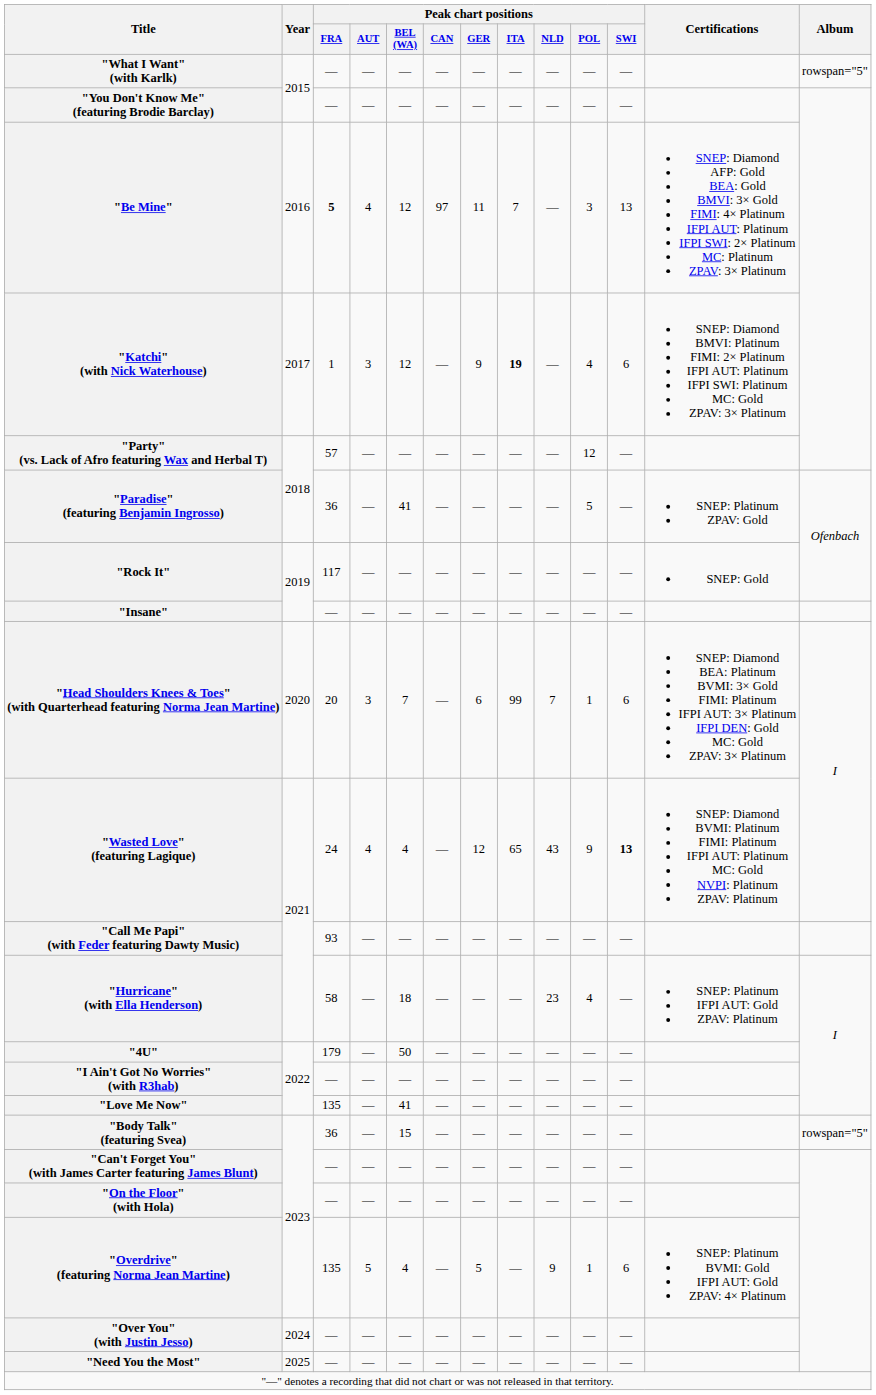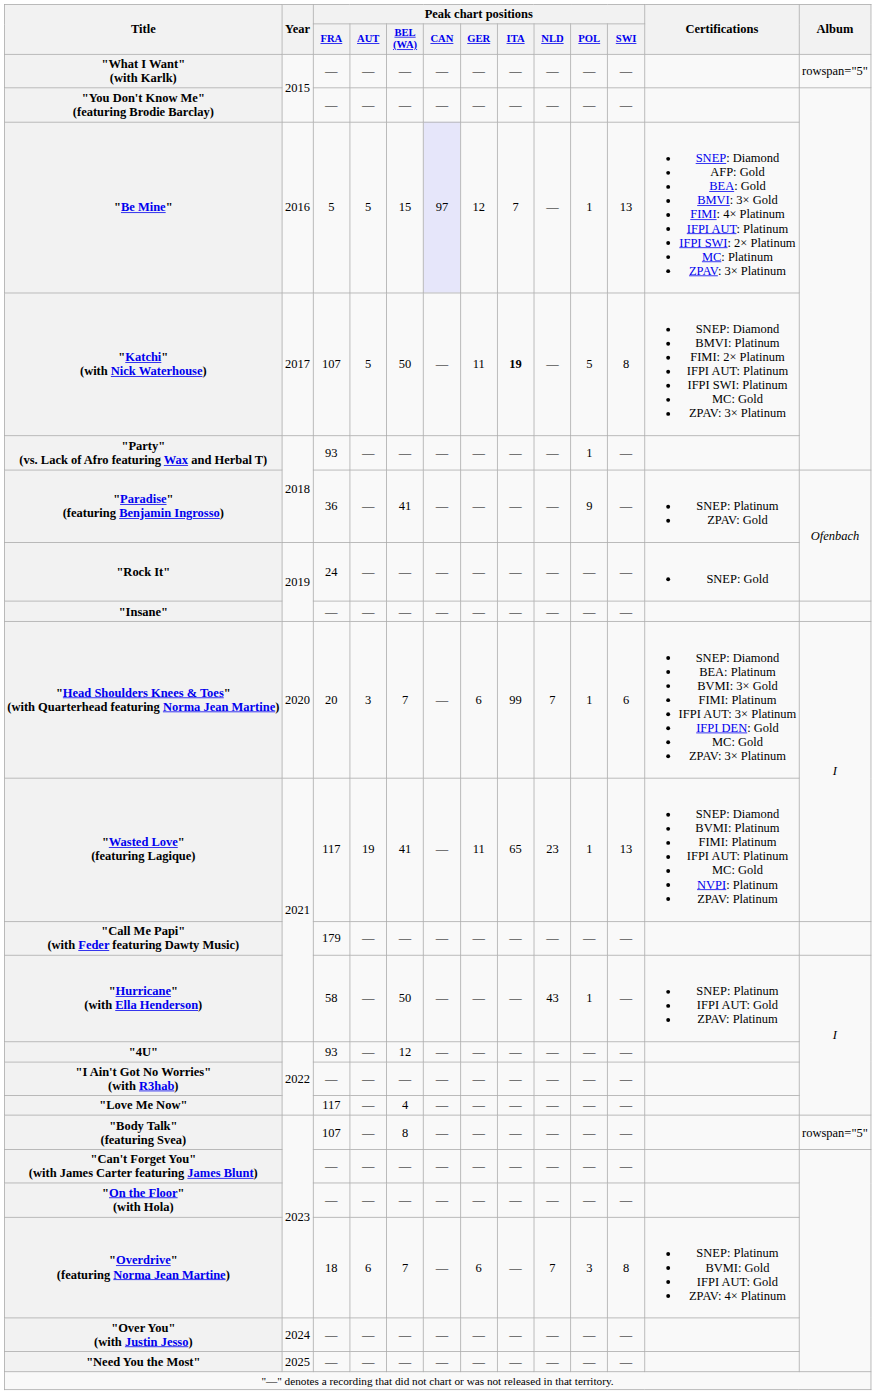(331, 207) bold -> (331, 207) normal
(368, 207) 4 -> (368, 207) 5
(405, 207) 12 -> (405, 207) 15
(442, 207) no background -> (442, 207) lavender background
(479, 207) 11 -> (479, 207) 12
(589, 207) 3 -> (589, 207) 1
(331, 364) 1 -> (331, 364) 107
(368, 364) 3 -> (368, 364) 5
(405, 364) 12 -> (405, 364) 50
(479, 364) 9 -> (479, 364) 11
(589, 364) 4 -> (589, 364) 5
(626, 364) 6 -> (626, 364) 8
(331, 452) 57 -> (331, 452) 93
(589, 452) 12 -> (589, 452) 1
(589, 506) 5 -> (589, 506) 9
(331, 572) 117 -> (331, 572) 24
(331, 849) 24 -> (331, 849) 117
(368, 849) 4 -> (368, 849) 19
(405, 849) 4 -> (405, 849) 41
(479, 849) 12 -> (479, 849) 11
(552, 849) 43 -> (552, 849) 23
(589, 849) 9 -> (589, 849) 1
(626, 849) bold -> (626, 849) normal
(331, 938) 93 -> (331, 938) 179
(405, 998) 18 -> (405, 998) 50
(552, 998) 23 -> (552, 998) 43
(589, 998) 4 -> (589, 998) 1
(331, 1052) 179 -> (331, 1052) 93
(405, 1052) 50 -> (405, 1052) 12
(331, 1105) 135 -> (331, 1105) 117
(405, 1105) 41 -> (405, 1105) 4
(331, 1132) 36 -> (331, 1132) 107
(405, 1132) 15 -> (405, 1132) 8
(331, 1267) 135 -> (331, 1267) 18
(368, 1267) 5 -> (368, 1267) 6
(405, 1267) 4 -> (405, 1267) 7
(479, 1267) 5 -> (479, 1267) 6
(552, 1267) 9 -> (552, 1267) 7
(589, 1267) 1 -> (589, 1267) 3
(626, 1267) 6 -> (626, 1267) 8
